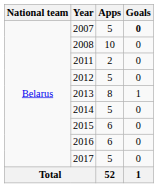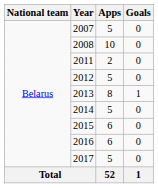(138, 28) bold -> (138, 28) normal
